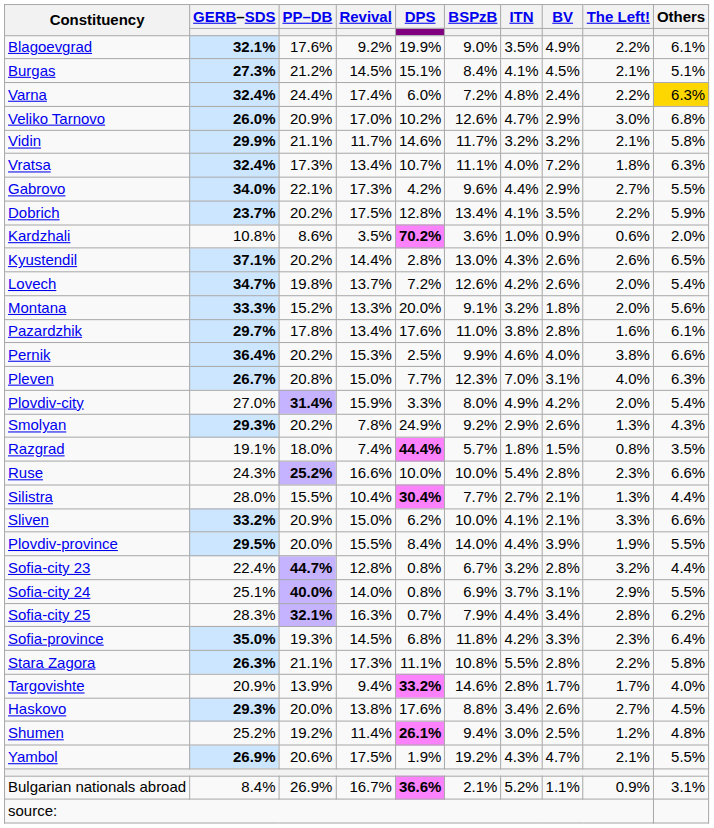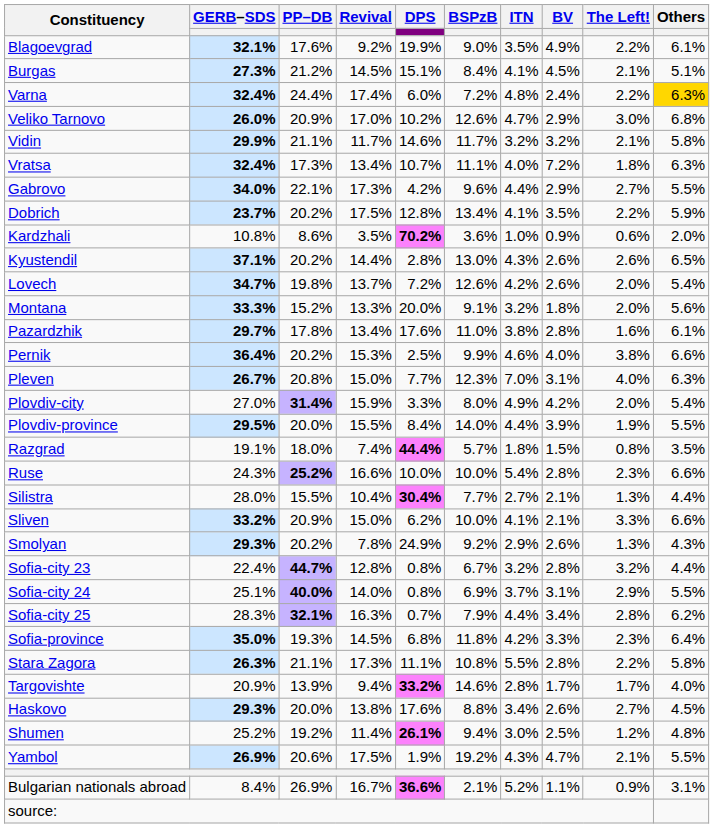rows swapped: (63, 544) <-> (37, 426)
